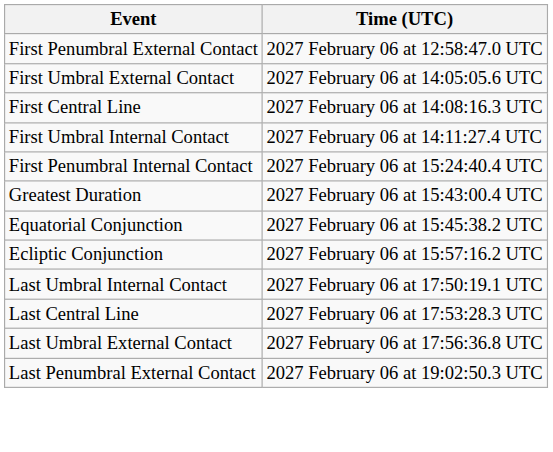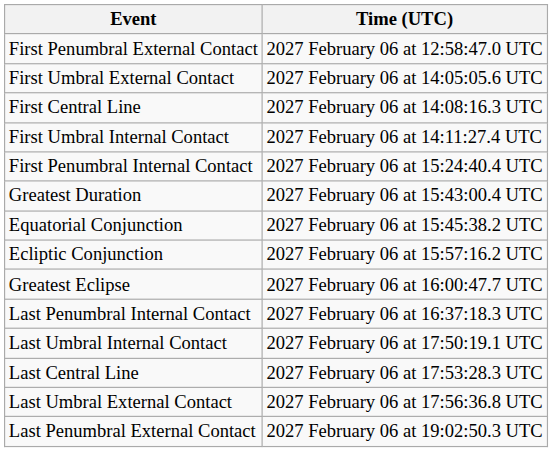+ row: (69, 284)
+ row: (130, 313)
